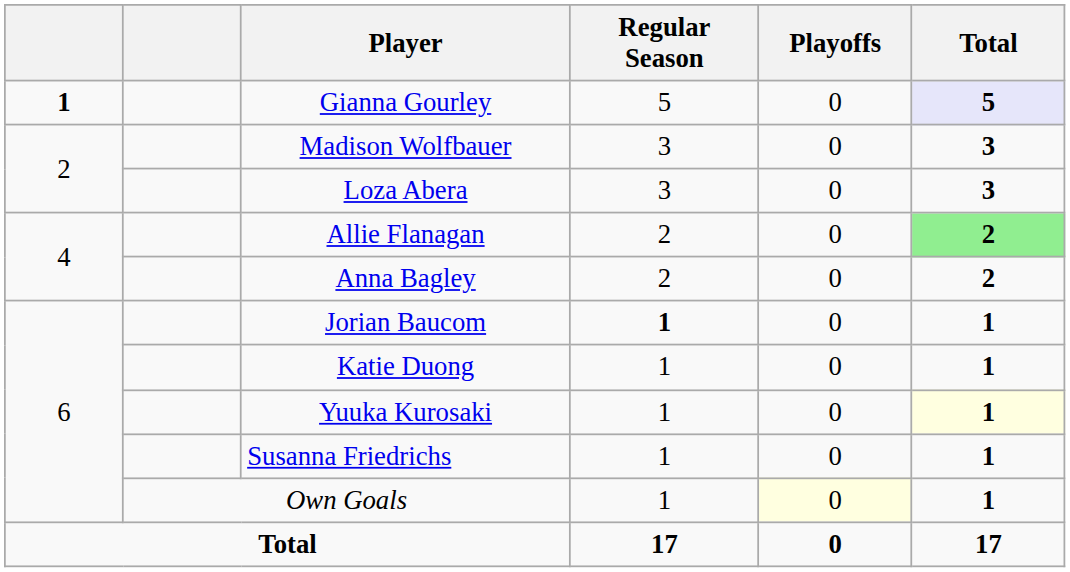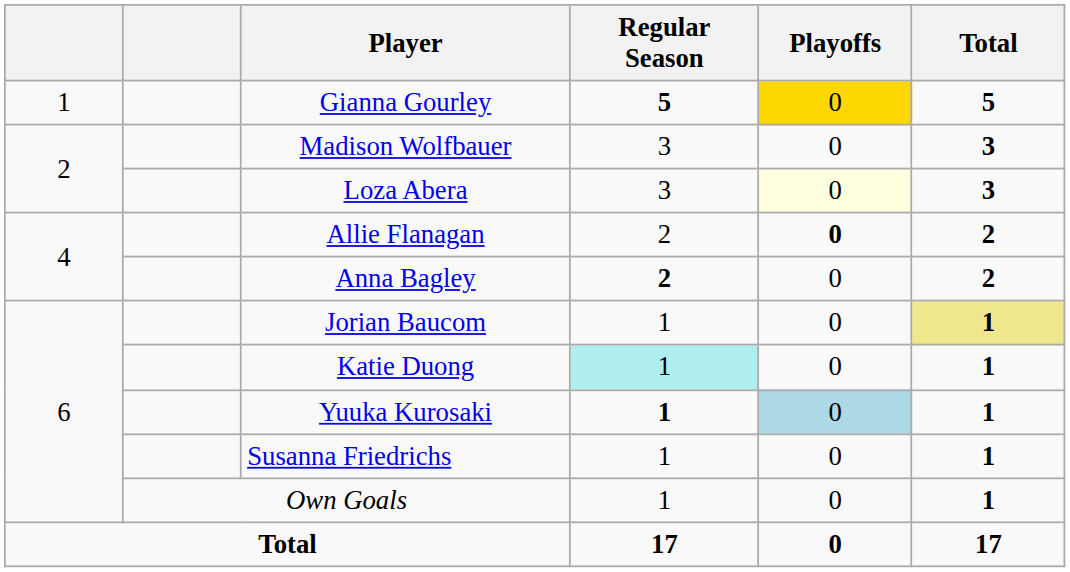(64, 102) bold -> (64, 102) normal
(664, 102) normal -> (664, 102) bold
(835, 102) no background -> (835, 102) gold background
(988, 102) lavender background -> (988, 102) no background
(835, 190) no background -> (835, 190) lightyellow background
(835, 234) normal -> (835, 234) bold
(988, 234) lightgreen background -> (988, 234) no background
(664, 278) normal -> (664, 278) bold
(664, 323) bold -> (664, 323) normal
(988, 323) no background -> (988, 323) khaki background
(664, 367) no background -> (664, 367) paleturquoise background
(664, 411) normal -> (664, 411) bold
(835, 411) no background -> (835, 411) lightblue background
(988, 411) lightyellow background -> (988, 411) no background
(835, 499) lightyellow background -> (835, 499) no background
